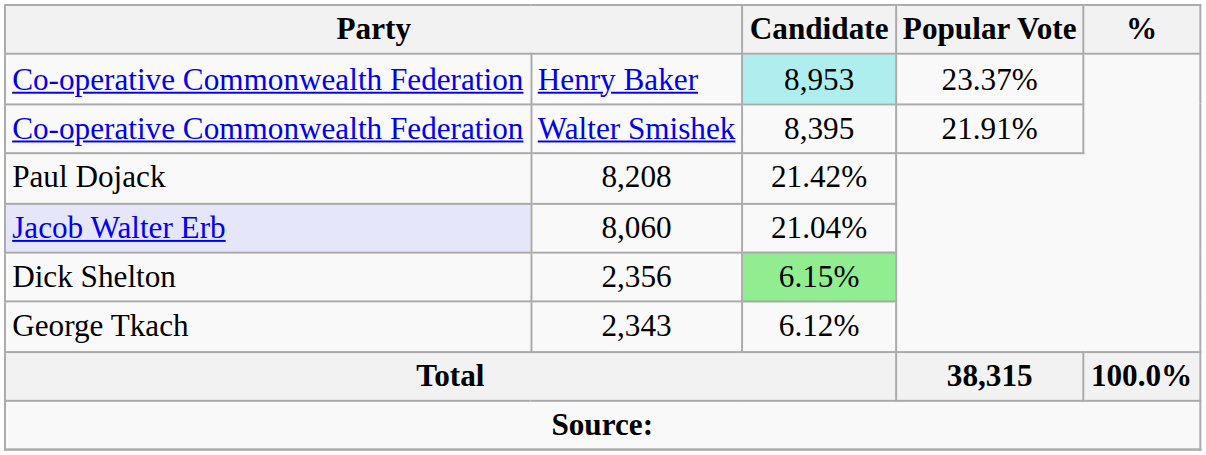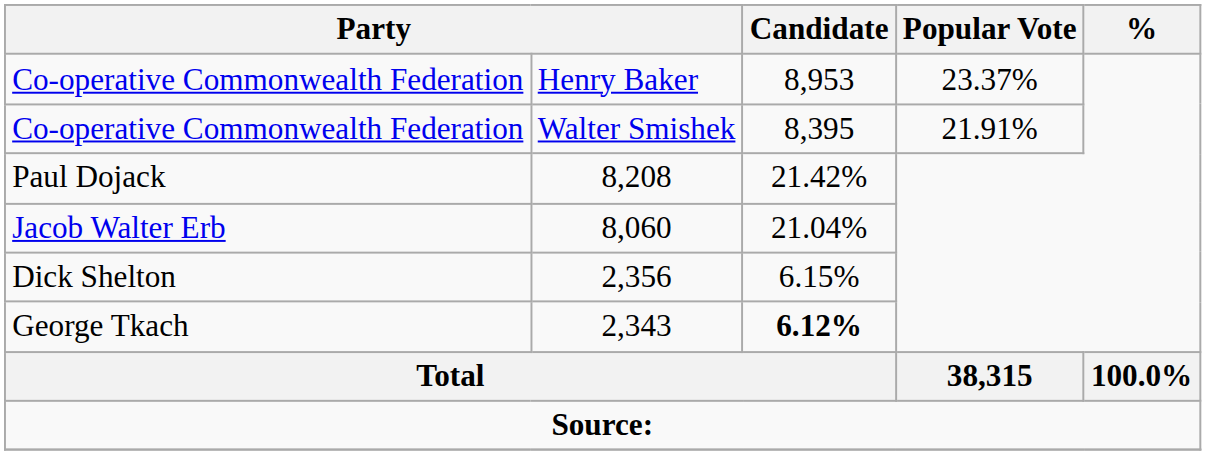(819, 78) paleturquoise background -> (819, 78) no background
(119, 227) lavender background -> (119, 227) no background
(819, 276) lightgreen background -> (819, 276) no background
(819, 326) normal -> (819, 326) bold
